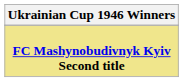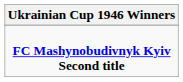(92, 58) khaki background -> (92, 58) no background
